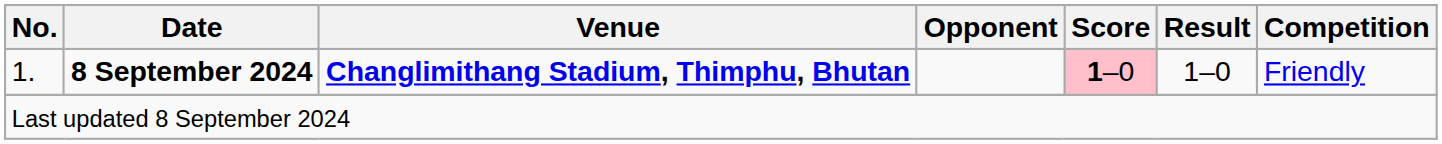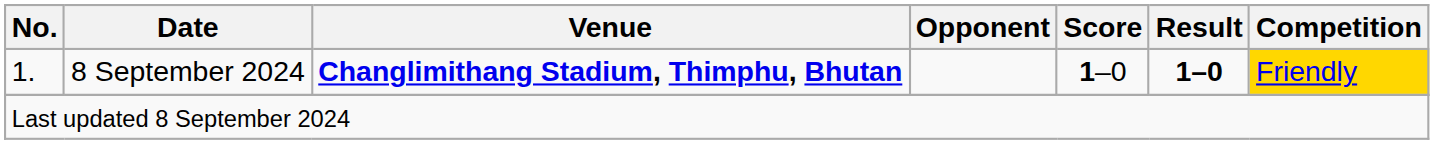(192, 72) bold -> (188, 72) normal
(1111, 72) pink background -> (1103, 72) no background
(1207, 72) normal -> (1199, 72) bold
(1314, 72) no background -> (1307, 72) gold background
